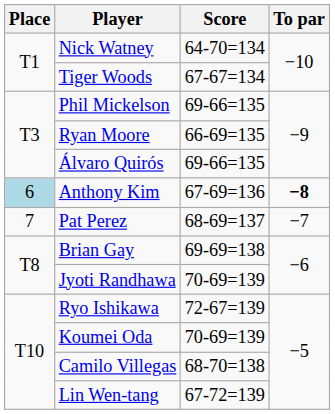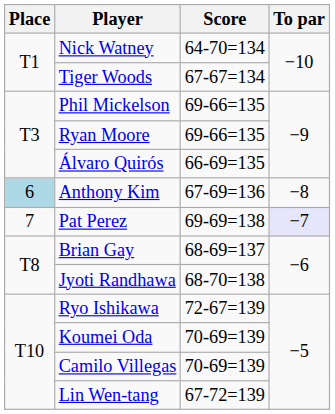(225, 134) 66-69=135 -> (225, 134) 69-66=135
(225, 163) 69-66=135 -> (225, 163) 66-69=135
(299, 192) bold -> (299, 192) normal
(225, 221) 68-69=137 -> (225, 221) 69-69=138
(299, 221) no background -> (299, 221) lavender background
(225, 250) 69-69=138 -> (225, 250) 68-69=137
(225, 279) 70-69=139 -> (225, 279) 68-70=138
(225, 366) 68-70=138 -> (225, 366) 70-69=139
